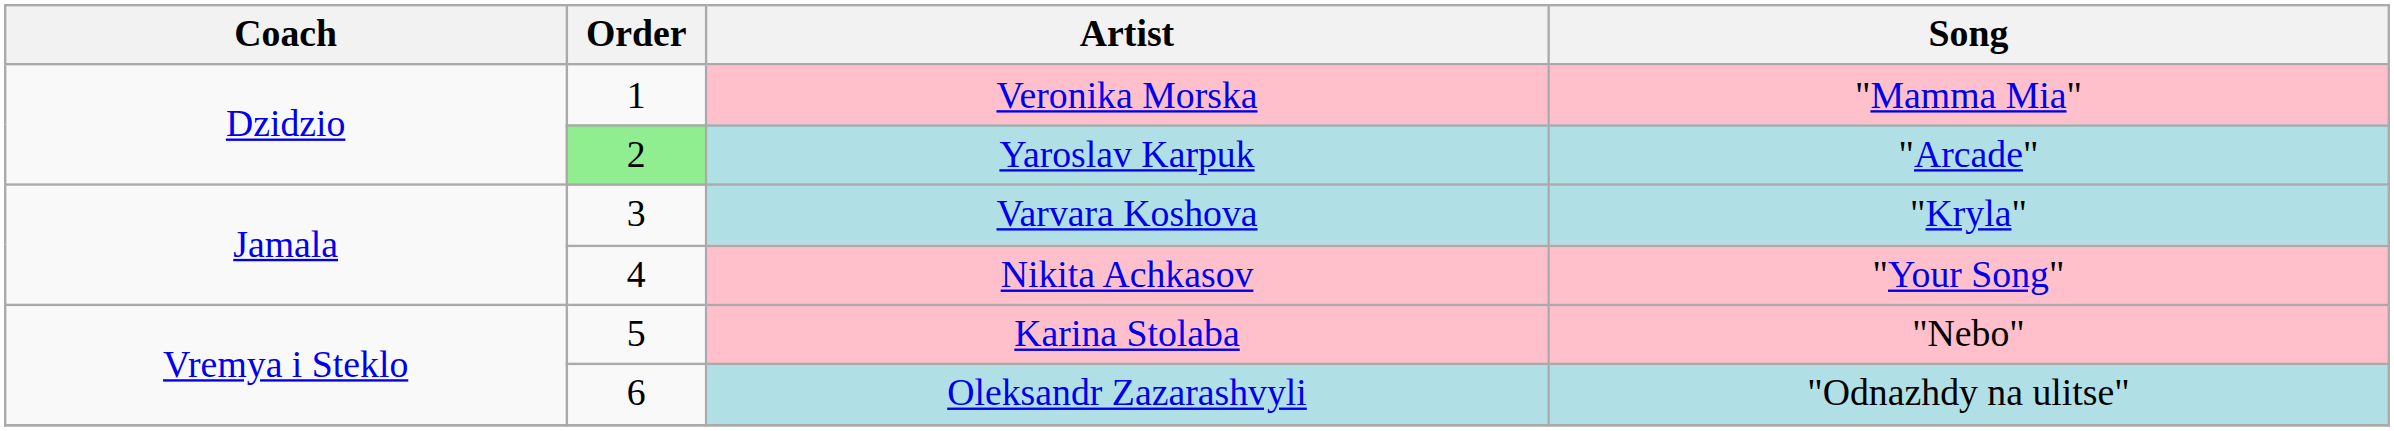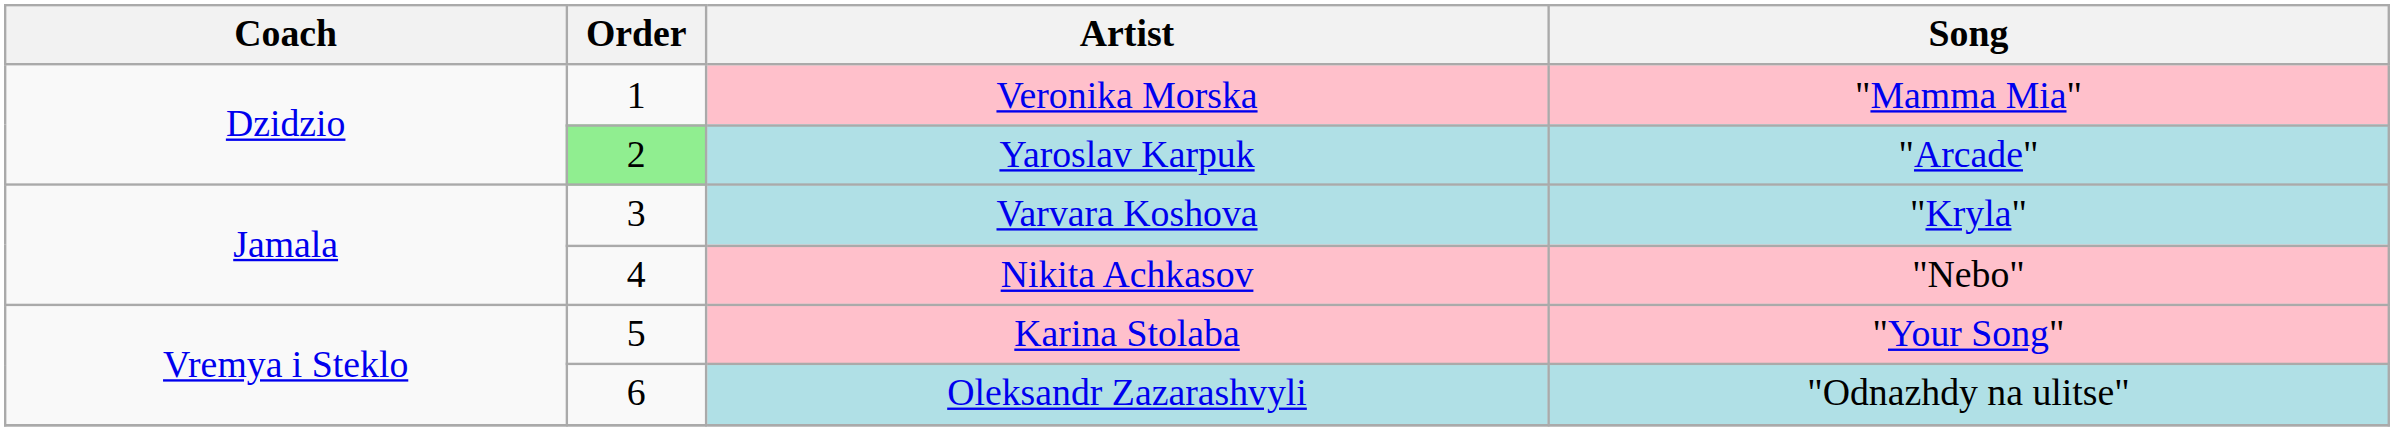(1968, 273) "Your Song" -> (1968, 273) "Nebo"
(1968, 333) "Nebo" -> (1968, 333) "Your Song"
